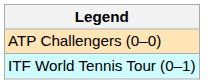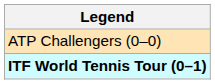(102, 65) normal -> (107, 65) bold
